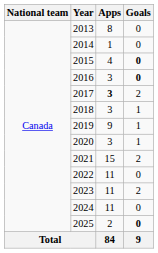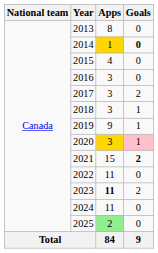(110, 45) no background -> (110, 45) gold background
(138, 45) normal -> (138, 45) bold
(138, 61) bold -> (138, 61) normal
(138, 77) bold -> (138, 77) normal
(110, 93) bold -> (110, 93) normal
(110, 142) no background -> (110, 142) gold background
(138, 142) no background -> (138, 142) pink background
(138, 158) normal -> (138, 158) bold
(110, 191) normal -> (110, 191) bold
(110, 223) no background -> (110, 223) lightgreen background
(138, 223) bold -> (138, 223) normal
